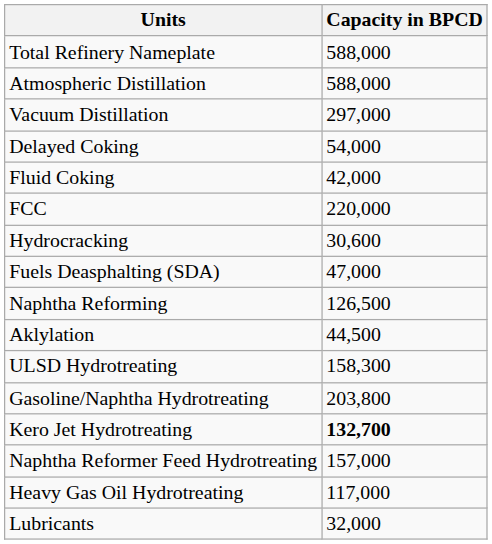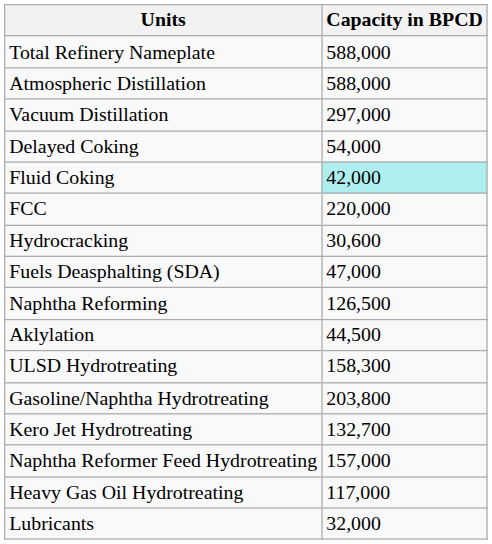(354, 177) no background -> (354, 177) paleturquoise background
(359, 429) bold -> (359, 429) normal
